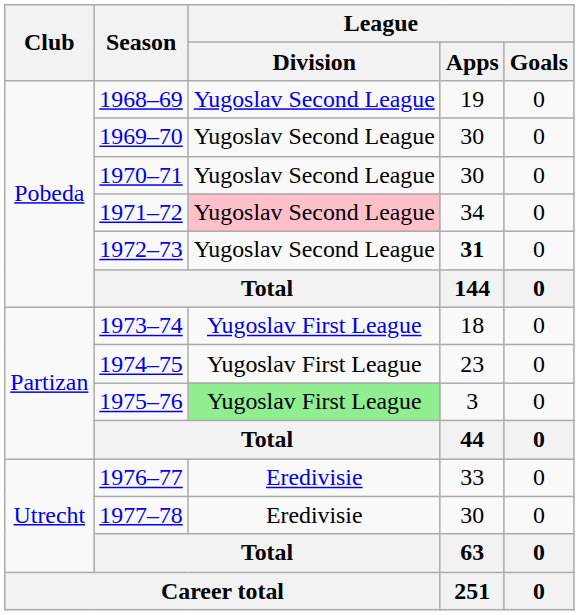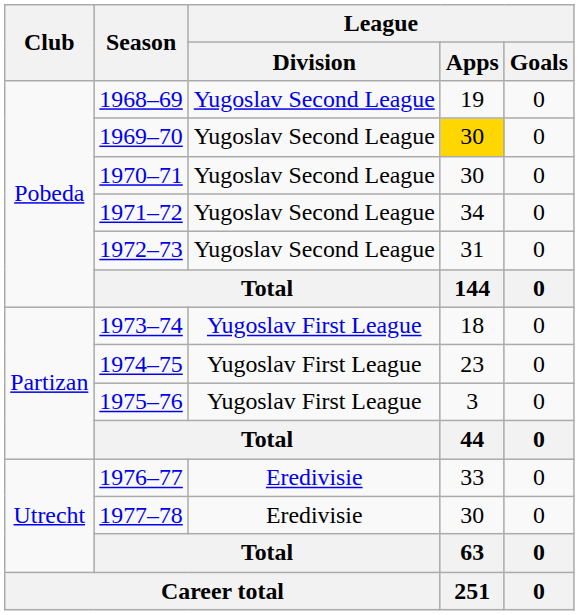(472, 136) no background -> (472, 136) gold background
(314, 212) pink background -> (314, 212) no background
(472, 250) bold -> (472, 250) normal
(314, 401) lightgreen background -> (314, 401) no background
